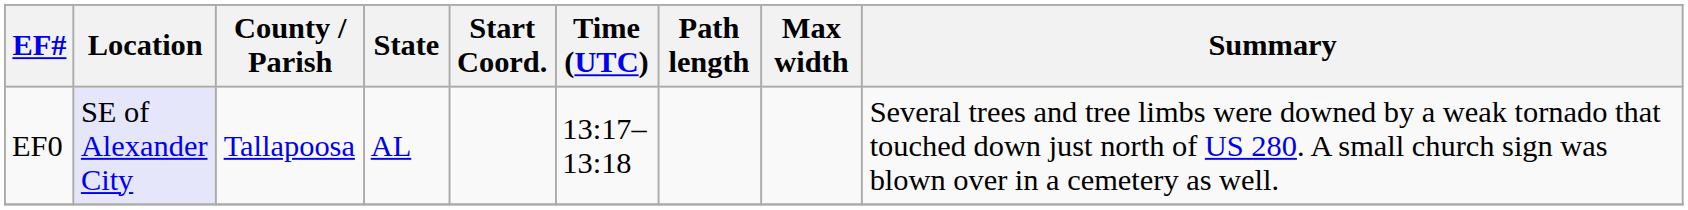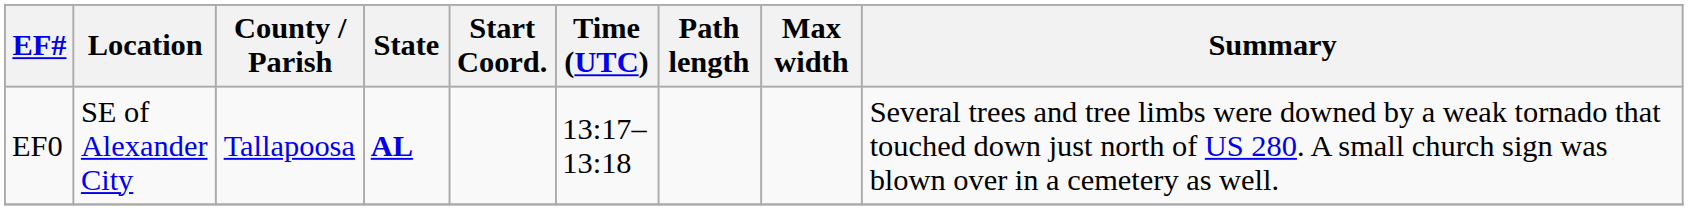(144, 145) lavender background -> (144, 145) no background
(391, 145) normal -> (392, 145) bold
